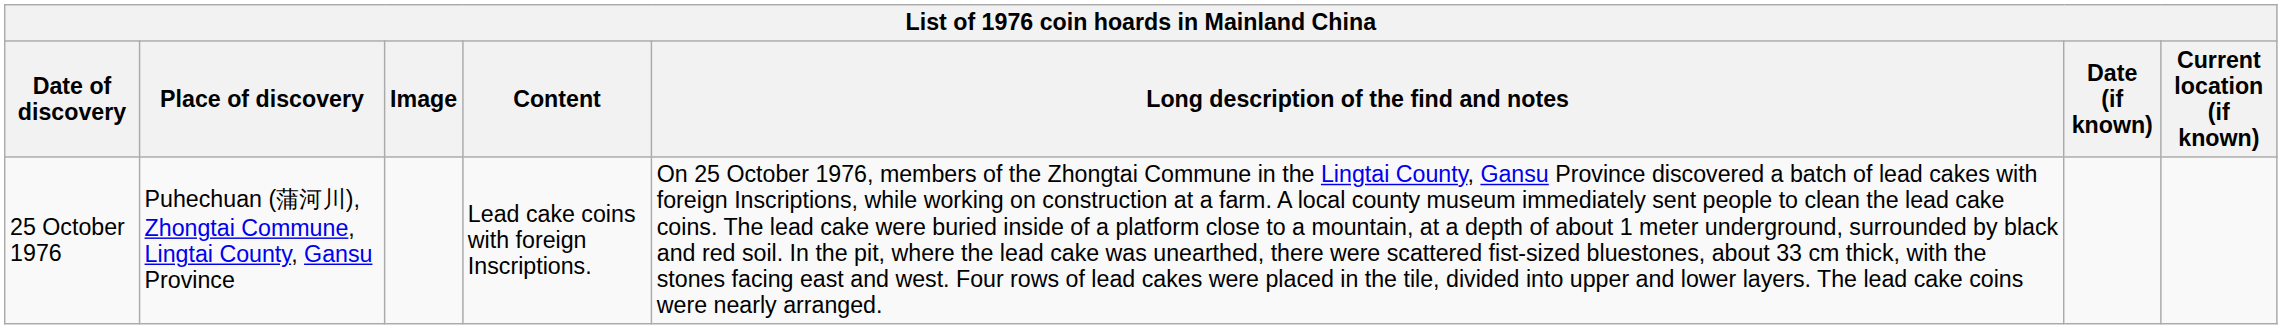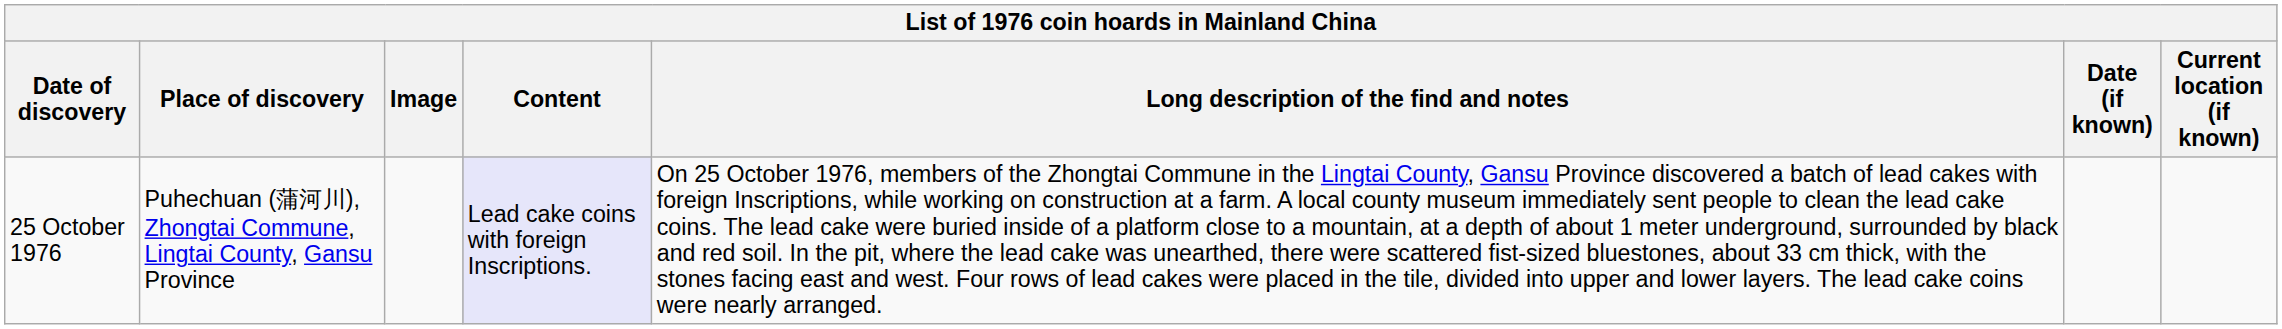(552, 240) no background -> (552, 240) lavender background
